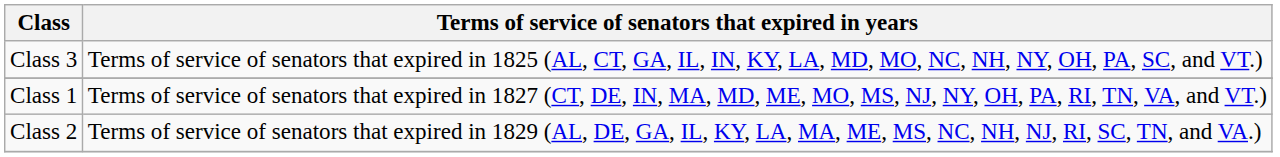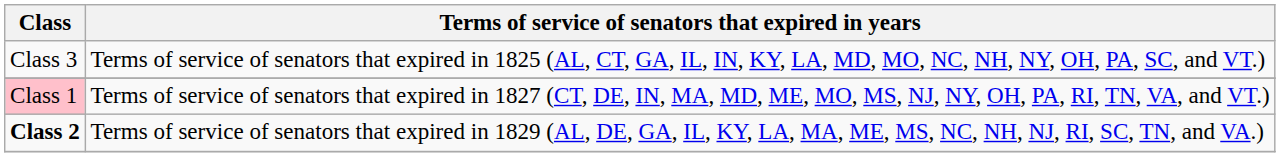(44, 95) no background -> (44, 95) pink background
(44, 132) normal -> (45, 132) bold
